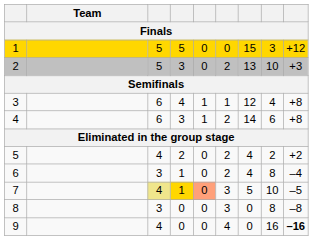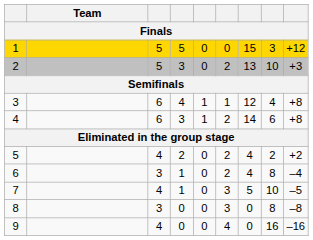(159, 191) khaki background -> (159, 191) no background
(182, 191) gold background -> (182, 191) no background
(204, 191) lightsalmon background -> (204, 191) no background
(296, 226) bold -> (296, 226) normal
